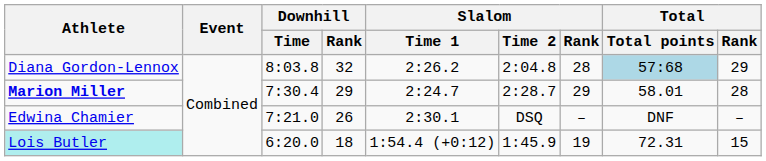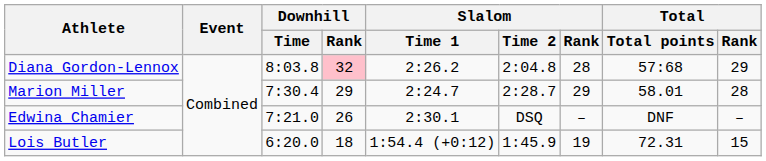(344, 67) no background -> (344, 67) pink background
(661, 67) lightblue background -> (661, 67) no background
(67, 92) bold -> (67, 92) normal
(58, 143) paleturquoise background -> (58, 143) no background
